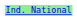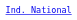(39, 10) lightgreen background -> (39, 10) no background
